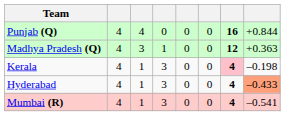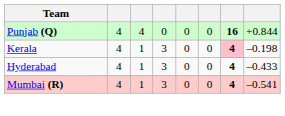- row: (54, 48)
(262, 84) lightsalmon background -> (262, 66) no background
